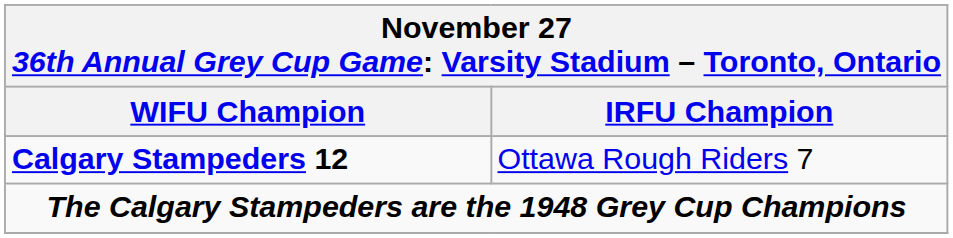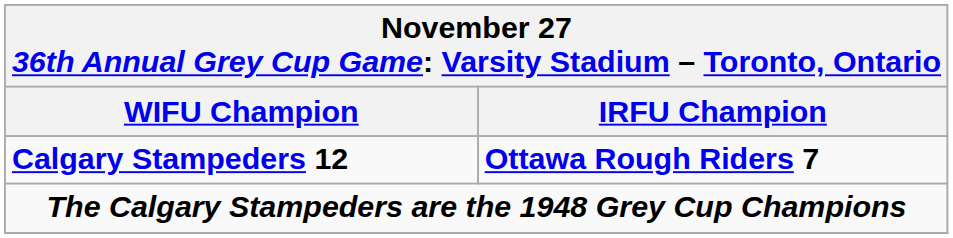(656, 159) normal -> (652, 159) bold
